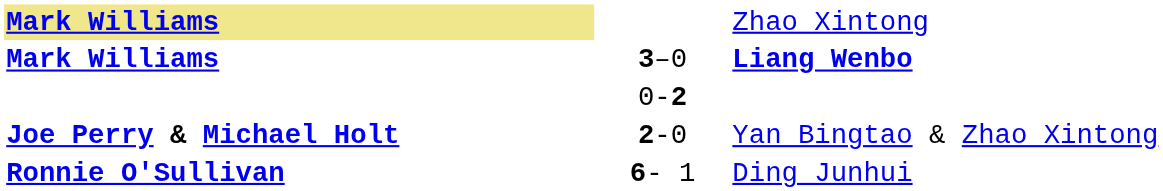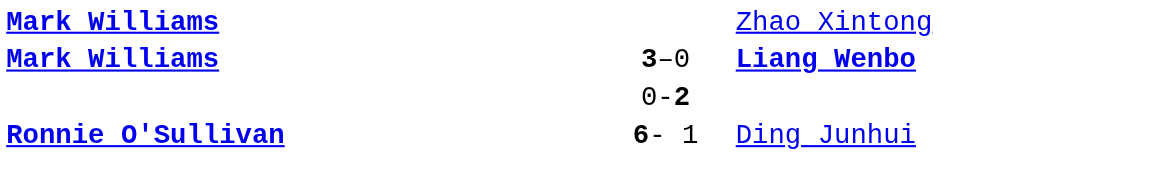(113, 22) khaki background -> (113, 22) no background
- row: (945, 136)
